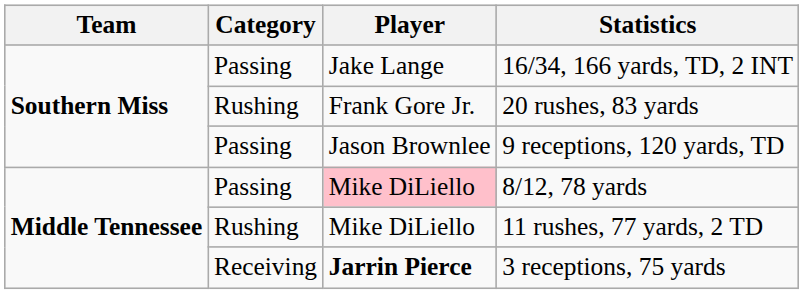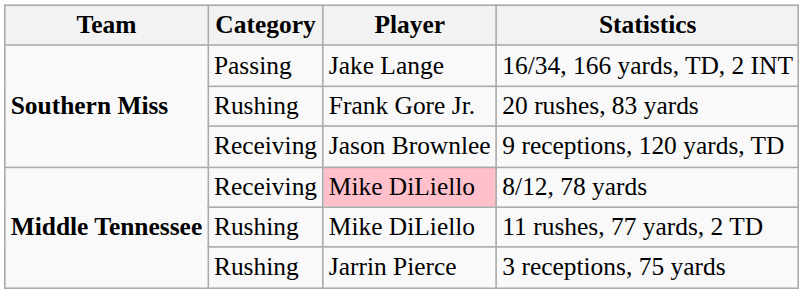(253, 146) Passing -> (266, 146) Receiving
(253, 186) Passing -> (266, 186) Receiving
(266, 267) Receiving -> (256, 267) Rushing
(400, 267) bold -> (393, 267) normal
